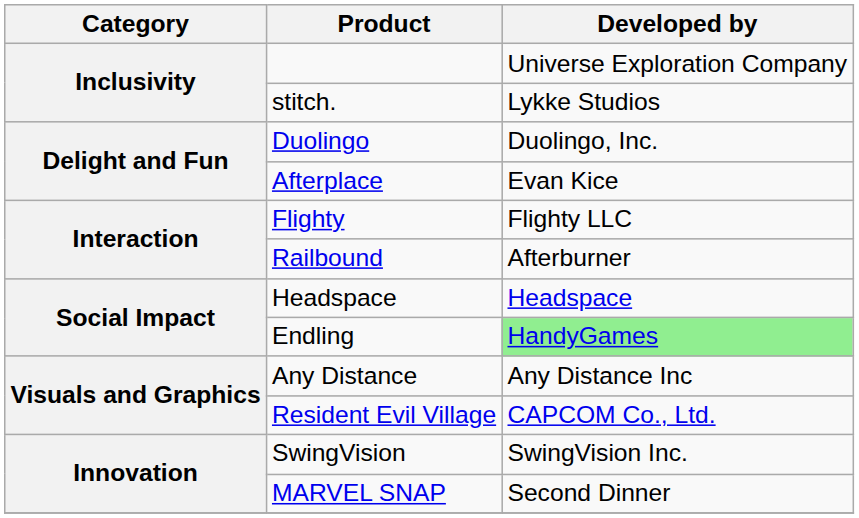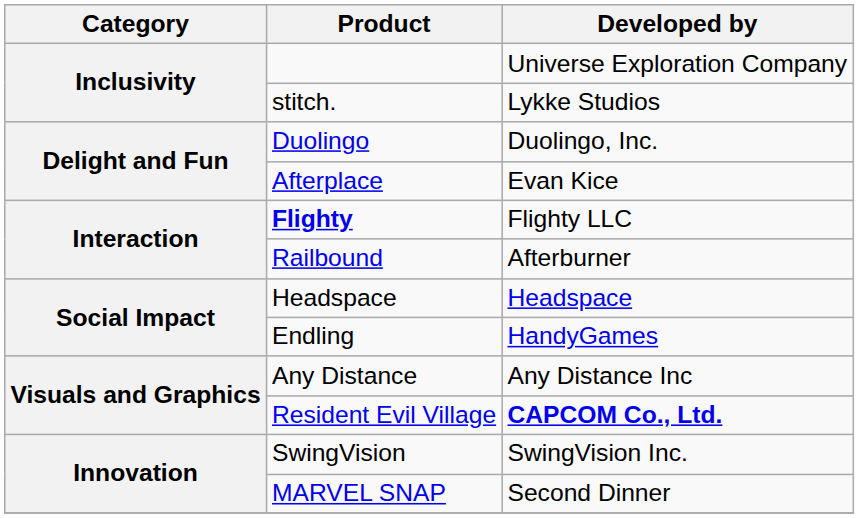(308, 219) normal -> (312, 219) bold
(583, 336) lightgreen background -> (583, 336) no background
(612, 414) normal -> (615, 414) bold
